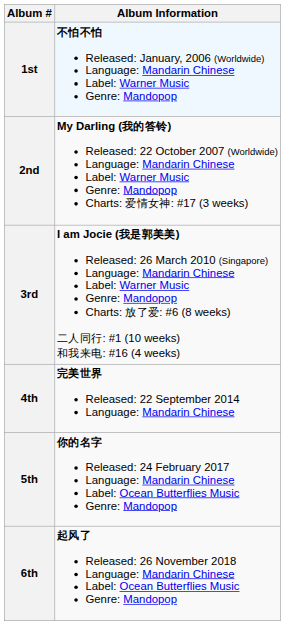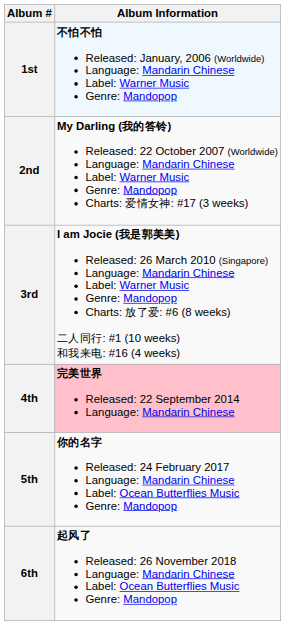(167, 393) no background -> (167, 393) pink background
